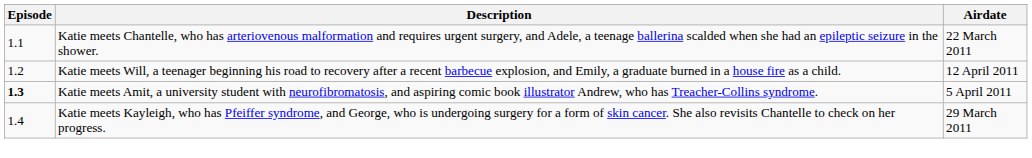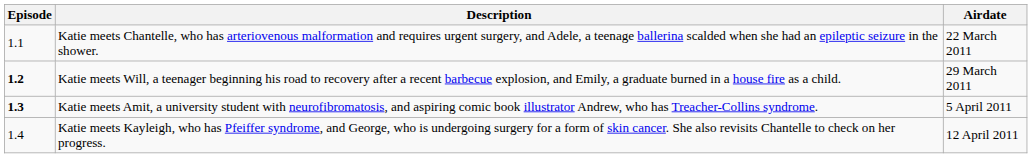(16, 71) normal -> (16, 78) bold
(982, 71) 12 April 2011 -> (971, 78) 29 March 2011
(971, 120) 29 March 2011 -> (982, 135) 12 April 2011
